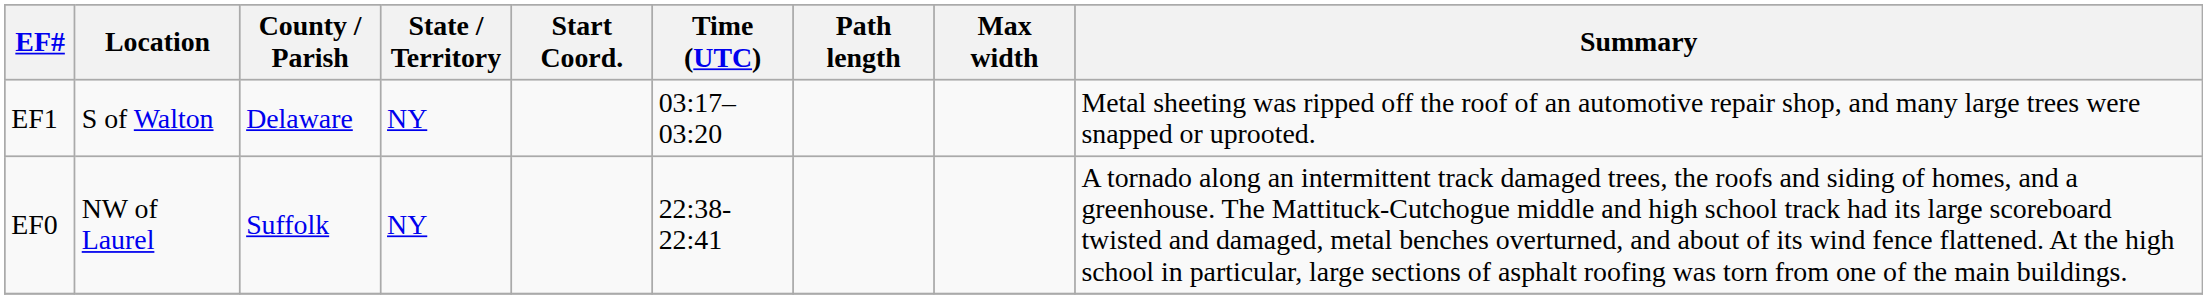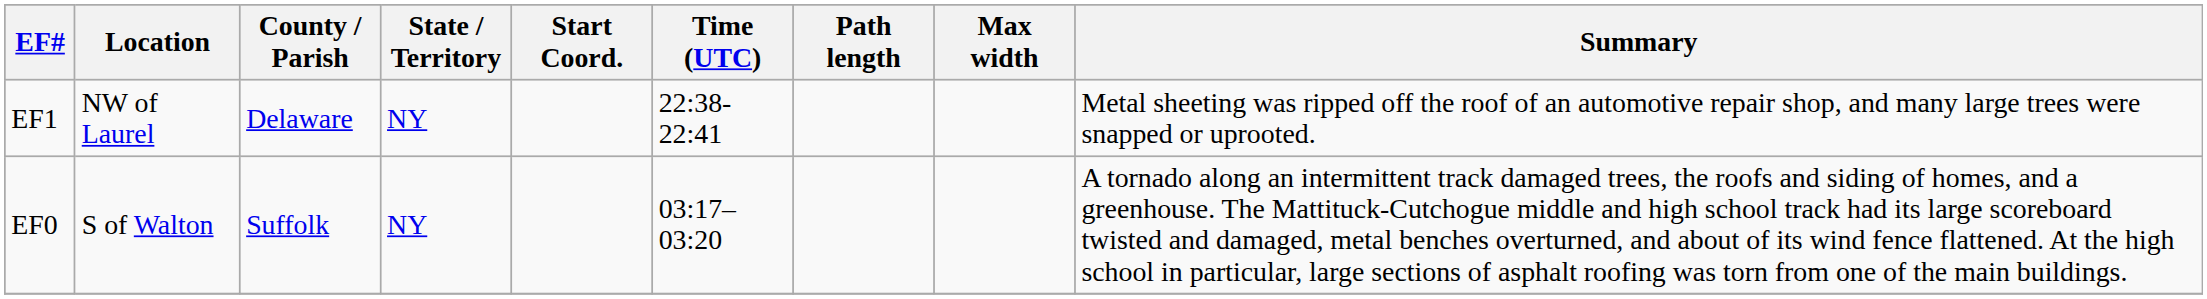(148, 117) S of Walton -> (120, 117) NW of Laurel
(697, 117) 03:17–03:20 -> (695, 117) 22:38-22:41
(120, 224) NW of Laurel -> (148, 224) S of Walton
(695, 224) 22:38-22:41 -> (697, 224) 03:17–03:20
